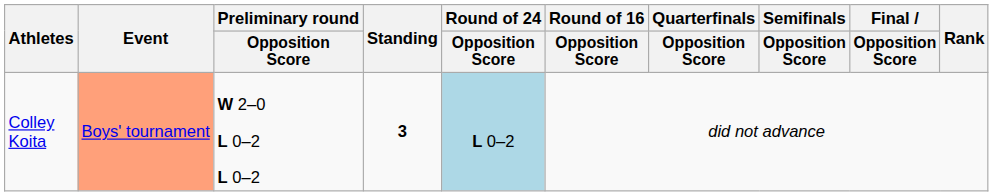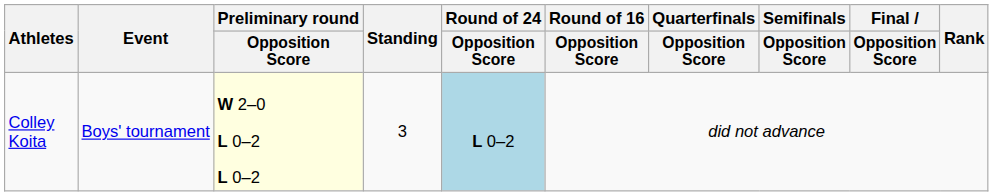(146, 132) lightsalmon background -> (146, 132) no background
(241, 141) no background -> (241, 141) lightyellow background
(402, 132) bold -> (402, 132) normal
